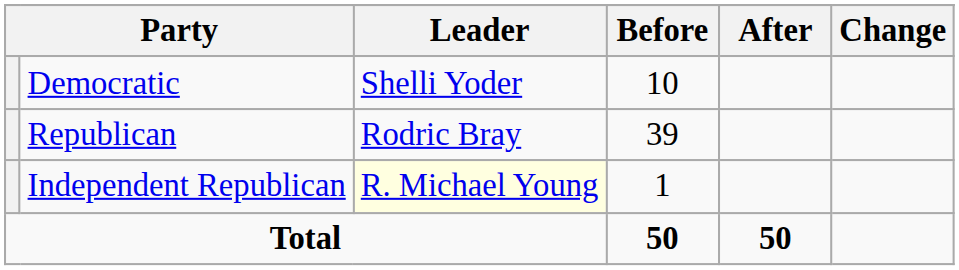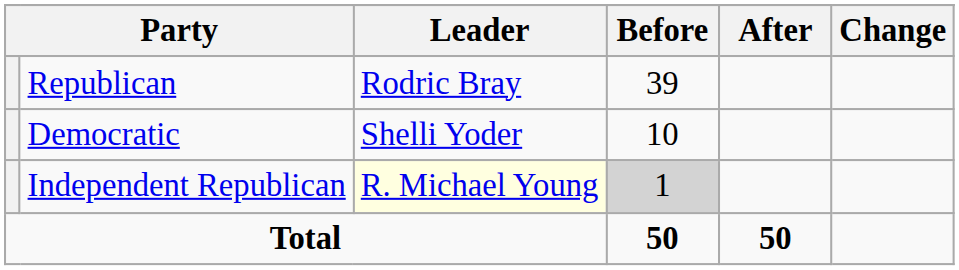rows swapped: (102, 133) <-> (104, 82)
(662, 185) no background -> (662, 185) lightgrey background
